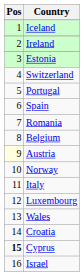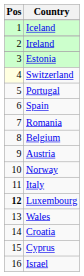(19, 75) no background -> (19, 75) lightyellow background
(19, 153) lightyellow background -> (19, 153) no background
(17, 201) normal -> (17, 201) bold
(17, 248) bold -> (17, 248) normal
